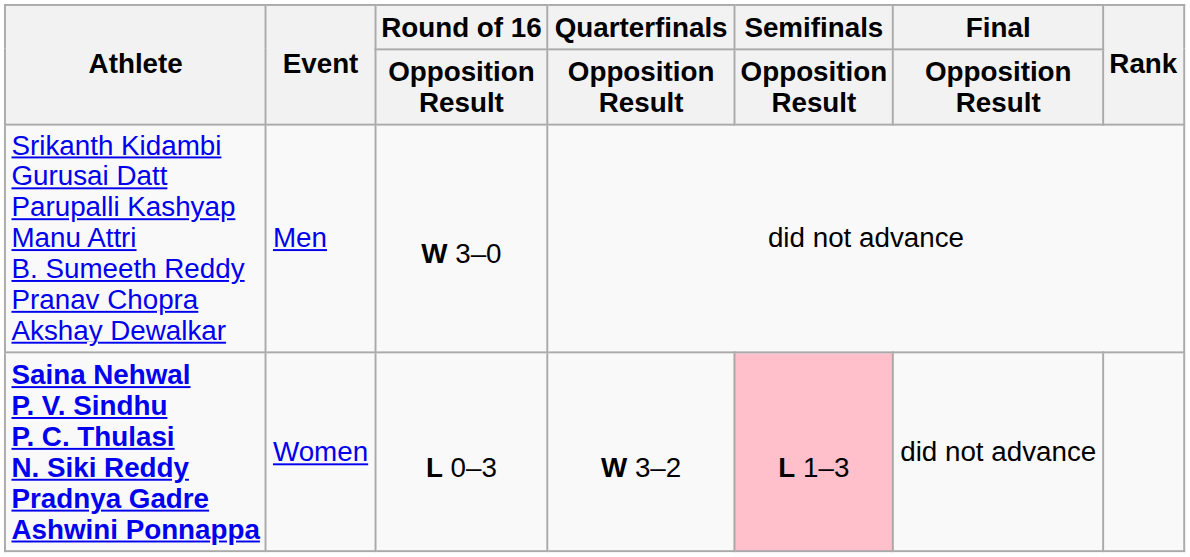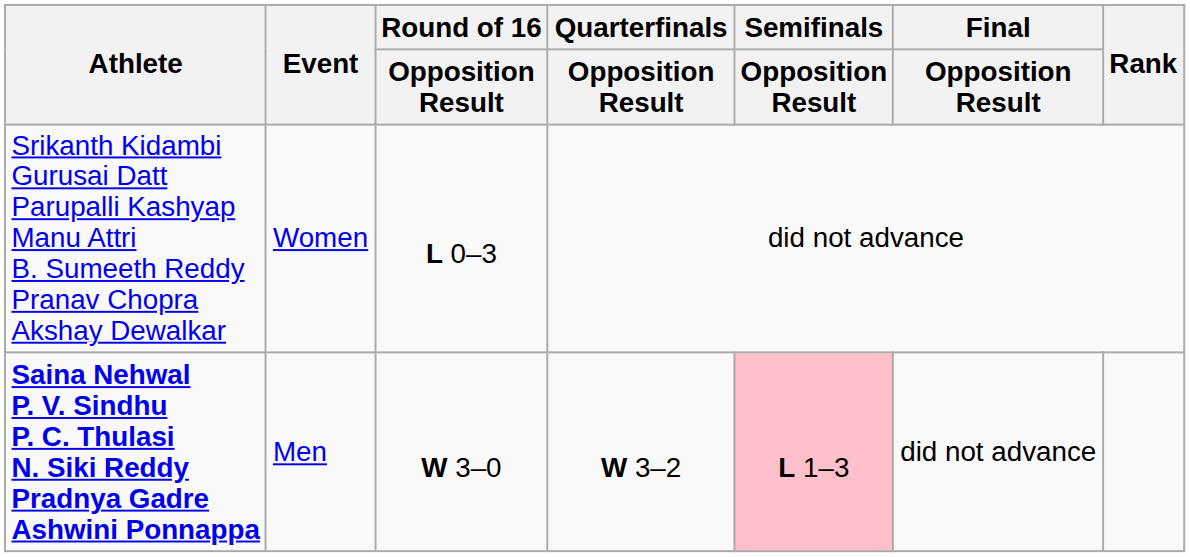(300, 239) Men -> (321, 239) Women
(461, 254) W 3–0 -> (461, 254) L 0–3
(321, 452) Women -> (300, 452) Men
(461, 468) L 0–3 -> (461, 468) W 3–0
